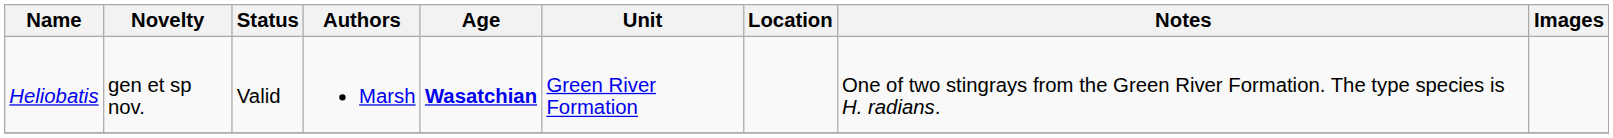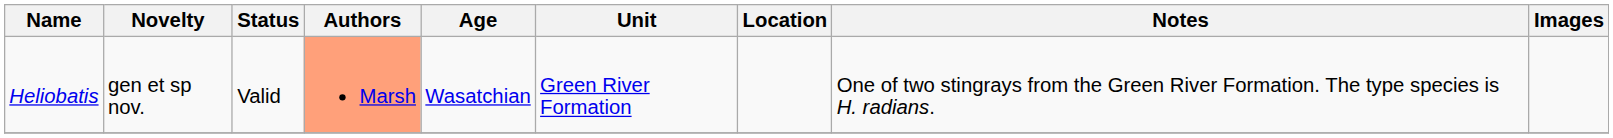(362, 96) no background -> (362, 96) lightsalmon background
(481, 96) bold -> (478, 96) normal
